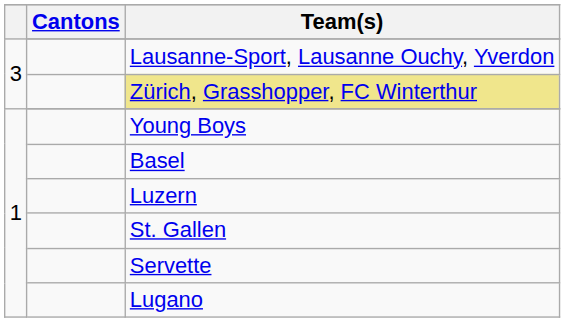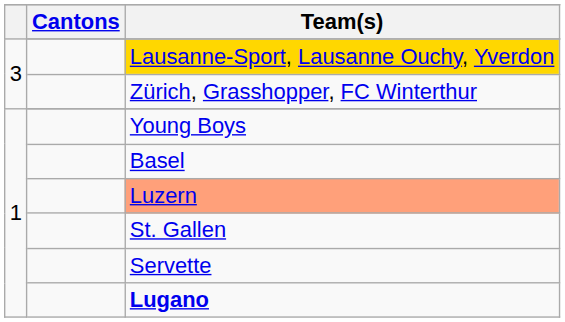(342, 56) no background -> (342, 56) gold background
(303, 91) khaki background -> (303, 91) no background
(163, 195) no background -> (163, 195) lightsalmon background
(166, 299) normal -> (169, 299) bold
